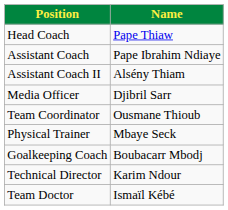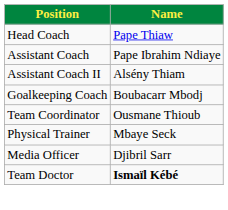rows swapped: (57, 154) <-> (43, 94)
- row: (54, 174)
(144, 194) normal -> (146, 174) bold
